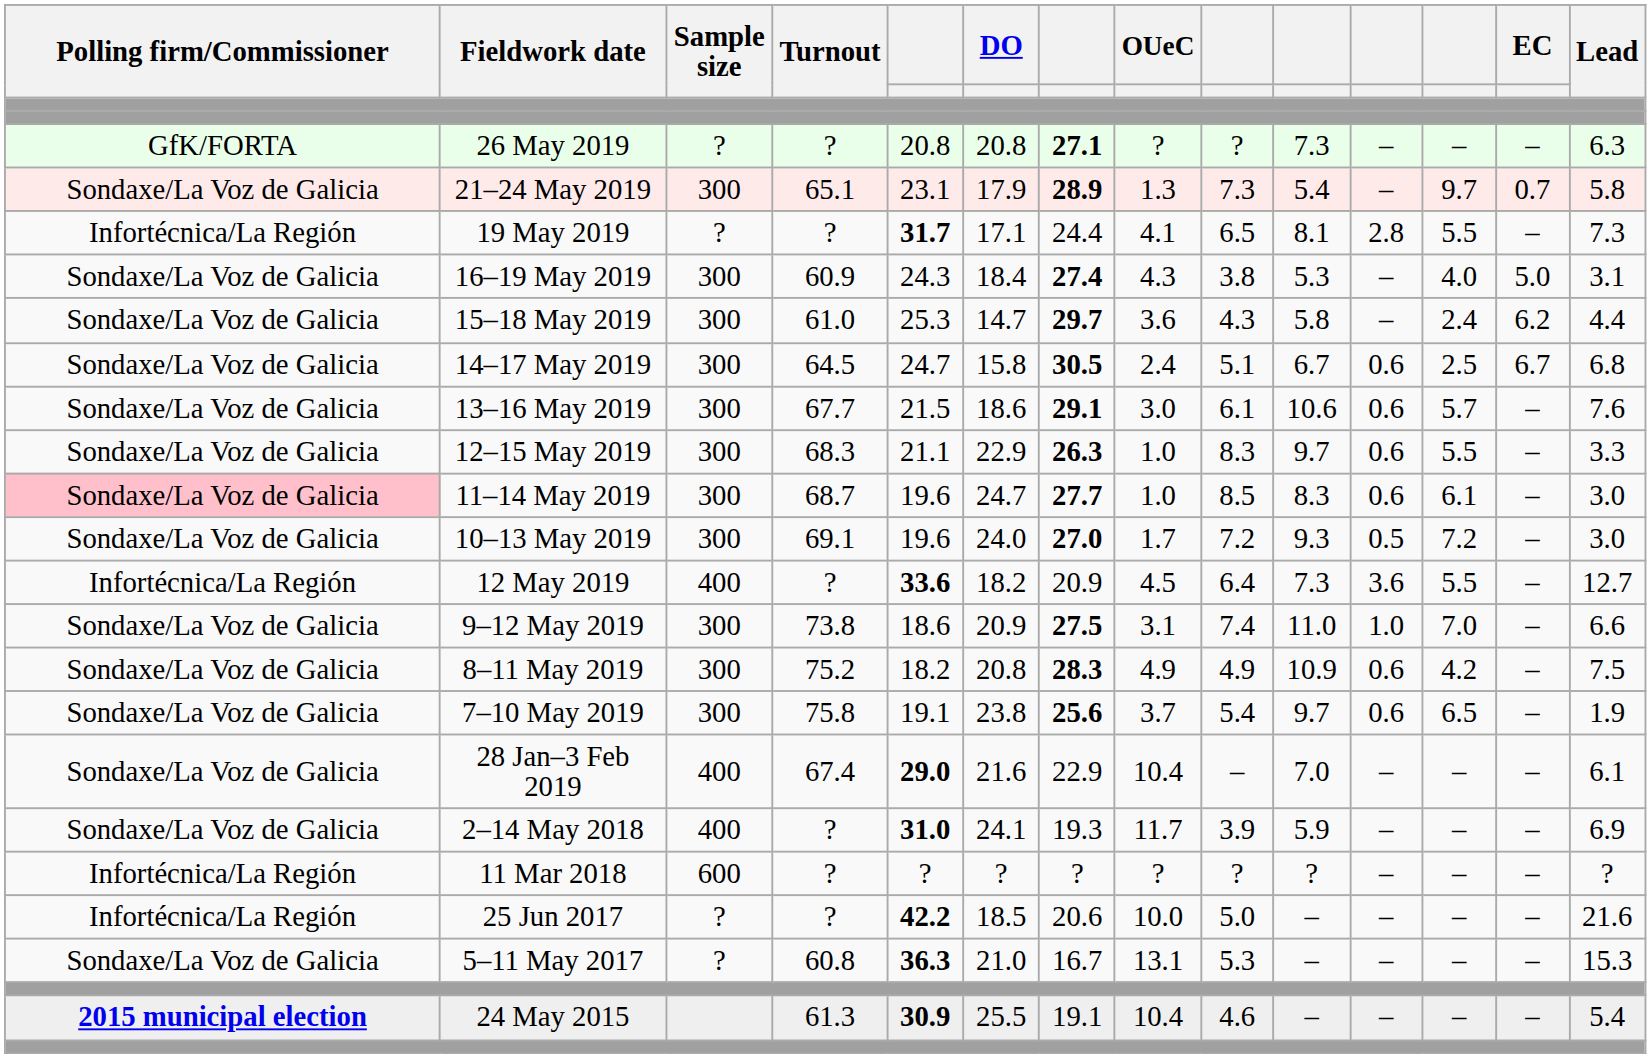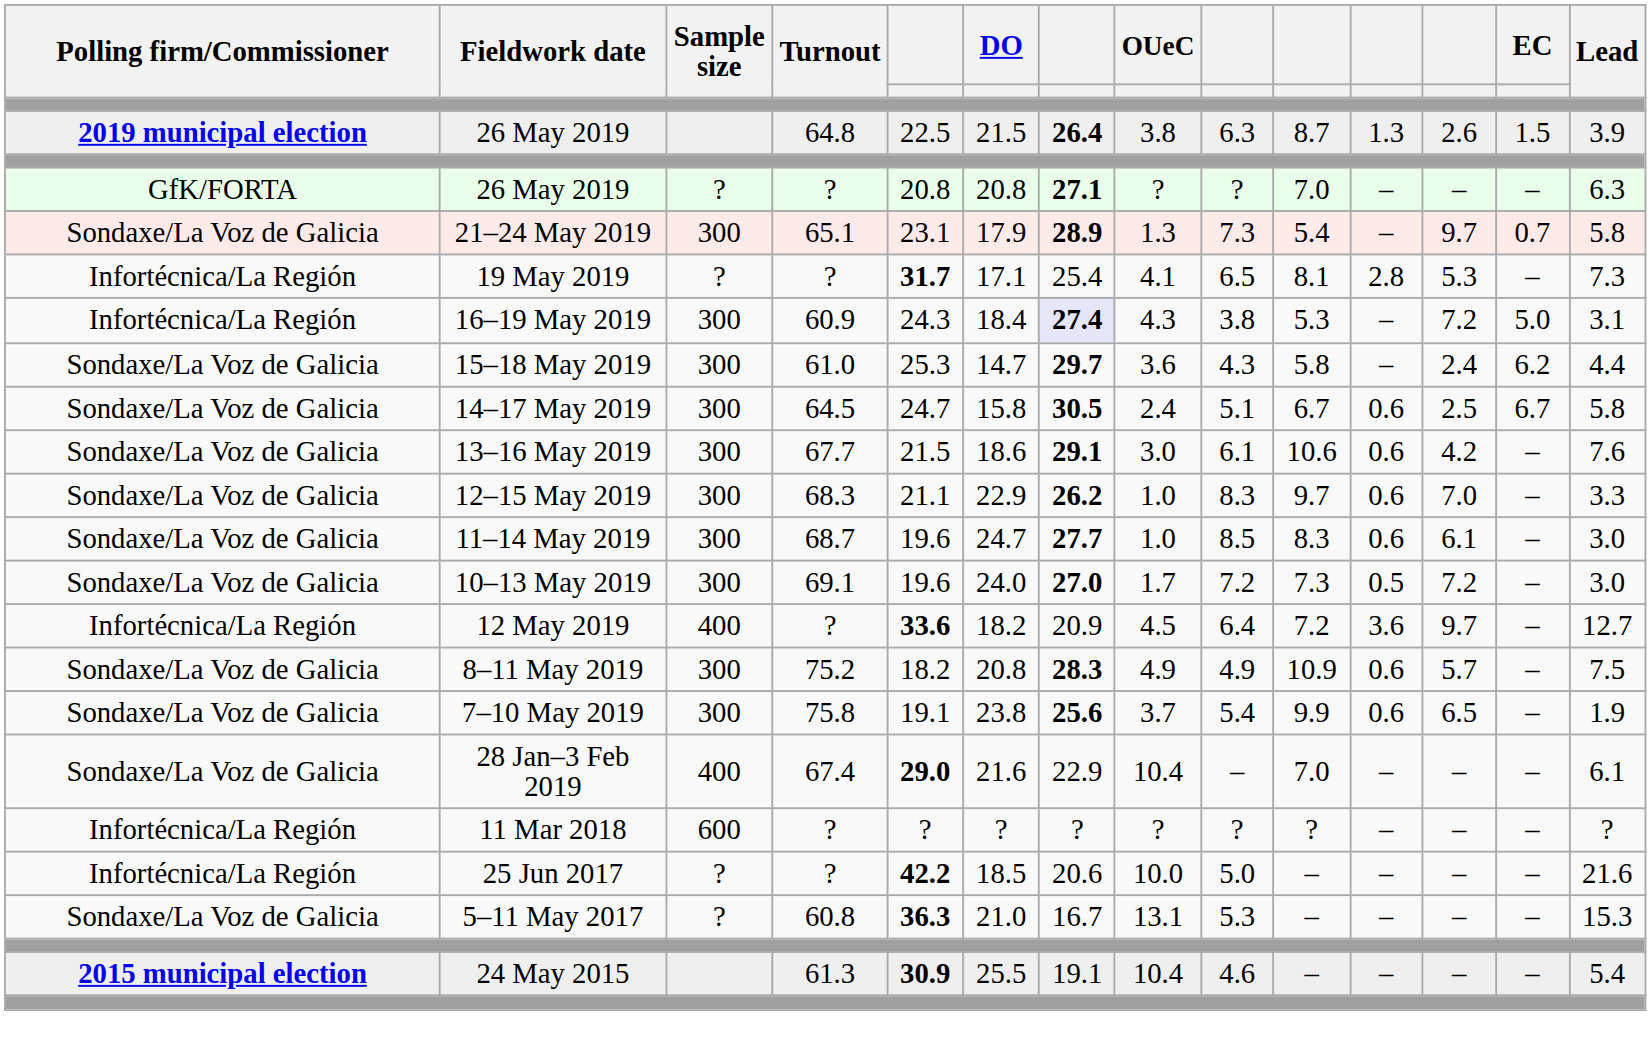+ row: (553, 132)
(1312, 145) 7.3 -> (1312, 189) 7.0
(1077, 233) 24.4 -> (1077, 276) 25.4
(1459, 233) 5.5 -> (1459, 276) 5.3
(223, 276) Sondaxe/La Voz de Galicia -> (223, 320) Infortécnica/La Región
(1077, 276) no background -> (1077, 320) lavender background
(1459, 276) 4.0 -> (1459, 320) 7.2
(1607, 363) 6.8 -> (1607, 407) 5.8
(1459, 407) 5.7 -> (1459, 451) 4.2
(1077, 451) 26.3 -> (1077, 494) 26.2
(1459, 451) 5.5 -> (1459, 494) 7.0
(223, 494) pink background -> (223, 538) no background
(1312, 538) 9.3 -> (1312, 581) 7.3
(1312, 581) 7.3 -> (1312, 625) 7.2
(1459, 581) 5.5 -> (1459, 625) 9.7
- row: (553, 625)
(1459, 668) 4.2 -> (1459, 668) 5.7
(1312, 712) 9.7 -> (1312, 712) 9.9
- row: (553, 829)
